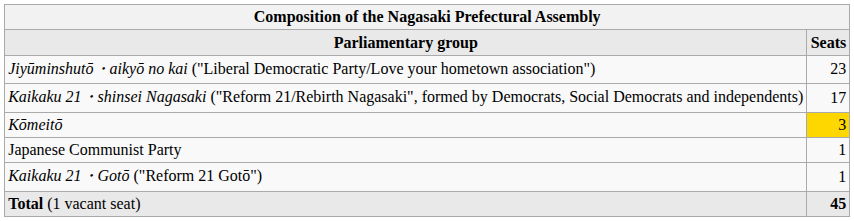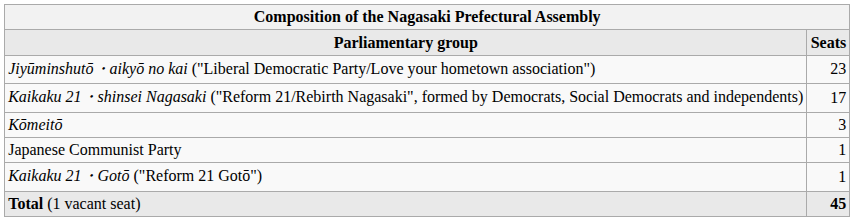(842, 124) gold background -> (842, 124) no background
